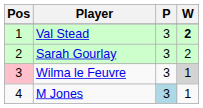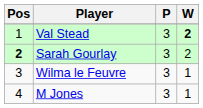(19, 53) normal -> (19, 53) bold
(19, 73) pink background -> (19, 73) no background
(188, 73) lightgrey background -> (188, 73) no background
(166, 93) lightblue background -> (166, 93) no background
